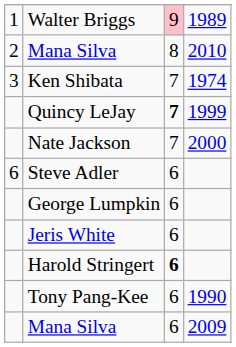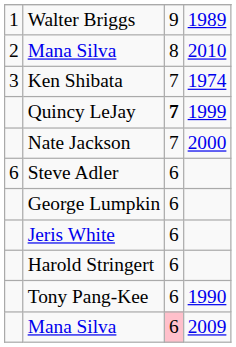(174, 19) pink background -> (174, 19) no background
(174, 265) bold -> (174, 265) normal
(174, 326) no background -> (174, 326) pink background
